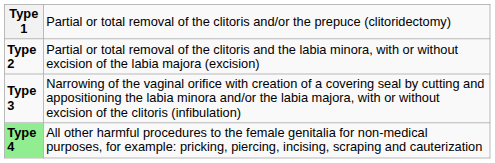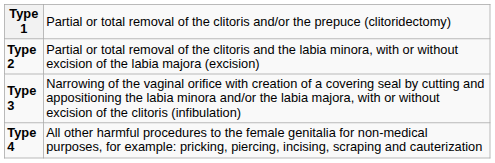(22, 140) lightgreen background -> (22, 140) no background
